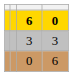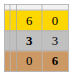(29, 20) bold -> (29, 20) normal
(55, 20) bold -> (55, 20) normal
(29, 40) normal -> (29, 40) bold
(55, 61) normal -> (55, 61) bold
